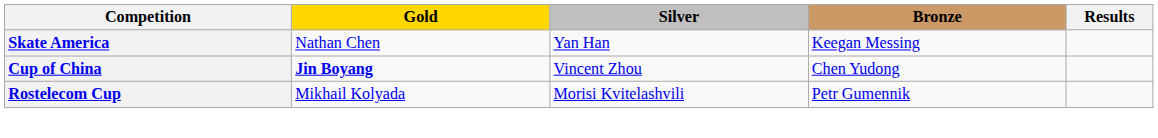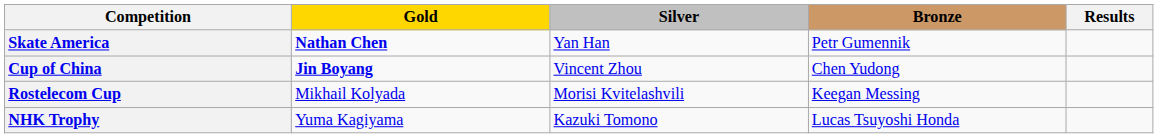(338, 42) normal -> (341, 42) bold
(866, 42) Keegan Messing -> (861, 42) Petr Gumennik
(861, 94) Petr Gumennik -> (866, 94) Keegan Messing
+ row: (54, 119)
